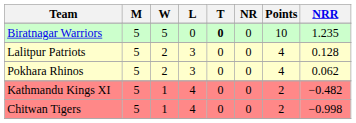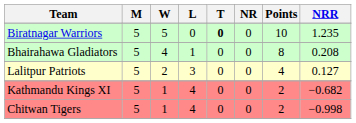+ row: (62, 52)
(325, 52) 0.128 -> (325, 71) 0.127
- row: (45, 71)
(325, 90) −0.482 -> (325, 90) −0.682
